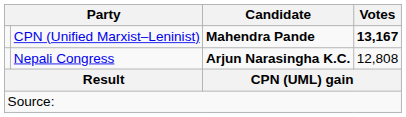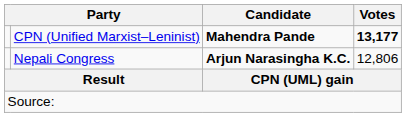(377, 36) 13,167 -> (377, 36) 13,177
(377, 58) 12,808 -> (377, 58) 12,806
